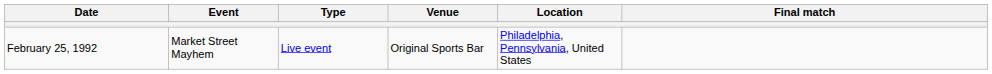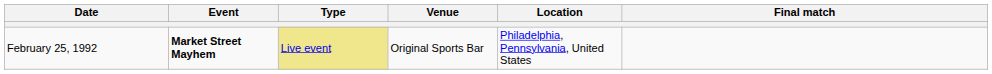(204, 48) normal -> (206, 48) bold
(306, 48) no background -> (306, 48) khaki background
